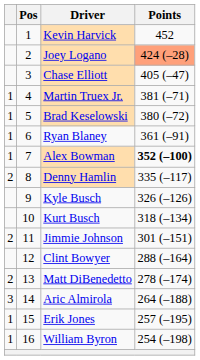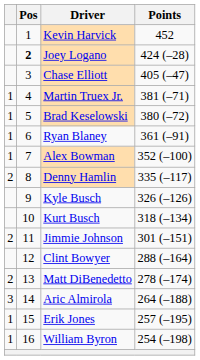(28, 55) normal -> (28, 55) bold
(165, 55) lightsalmon background -> (165, 55) no background
(165, 156) bold -> (165, 156) normal
